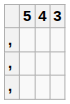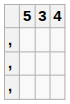columns swapped: (42, 16) <-> (57, 16)
